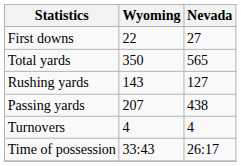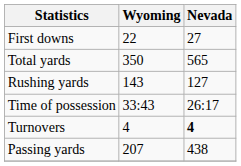rows swapped: (46, 104) <-> (62, 149)
(191, 127) normal -> (191, 127) bold
